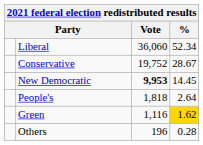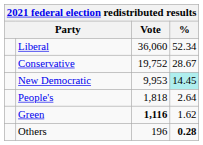(155, 81) bold -> (155, 81) normal
(184, 81) no background -> (184, 81) paleturquoise background
(155, 115) normal -> (156, 115) bold
(187, 115) gold background -> (187, 115) no background
(187, 132) normal -> (187, 132) bold
